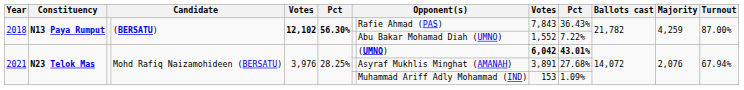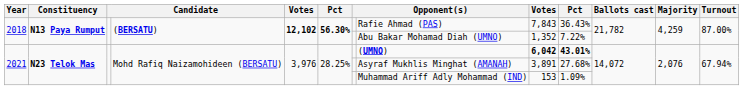(544, 38) 1,552 -> (544, 38) 1,352
